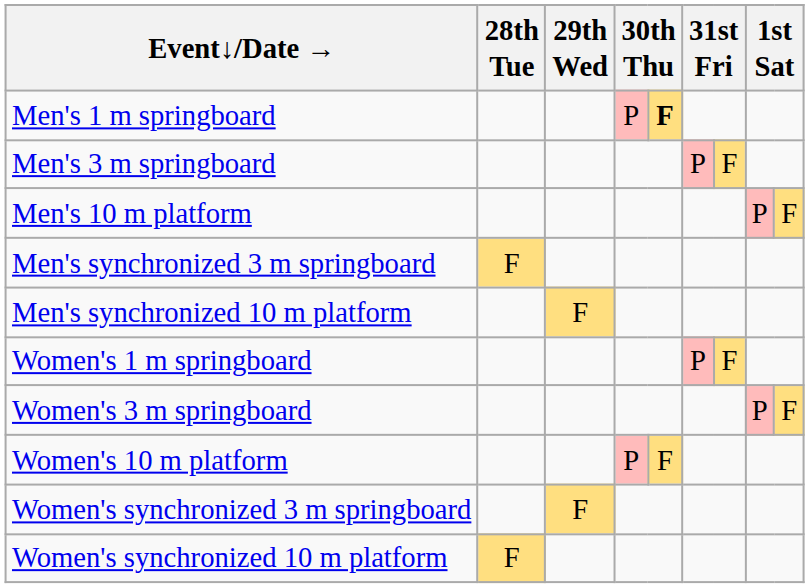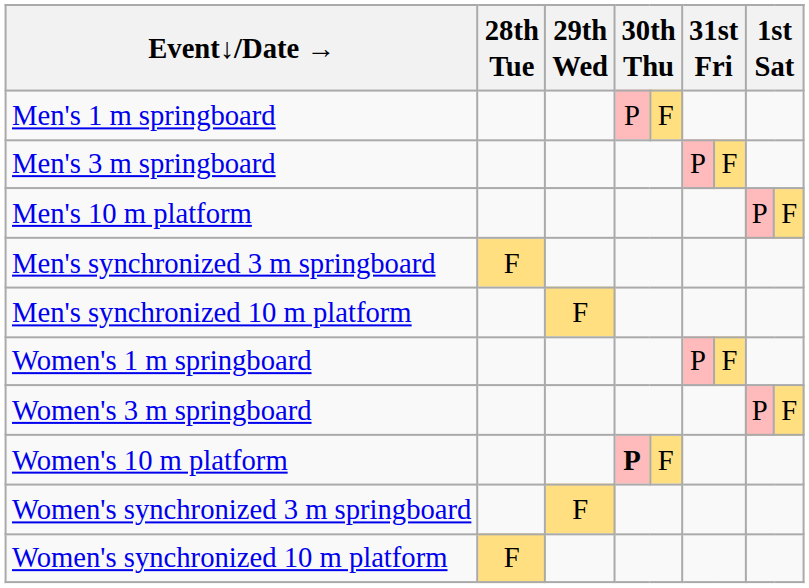(665, 115) bold -> (666, 115) normal
(631, 459) normal -> (632, 459) bold
